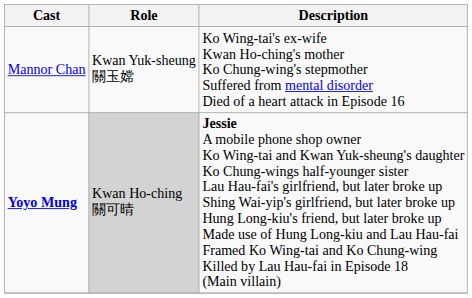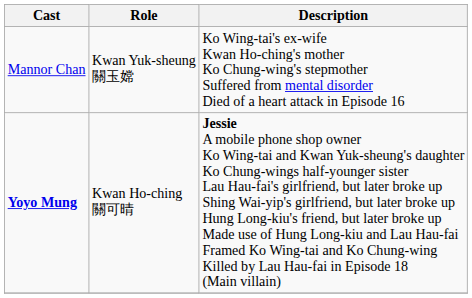(137, 202) lightgrey background -> (137, 202) no background
